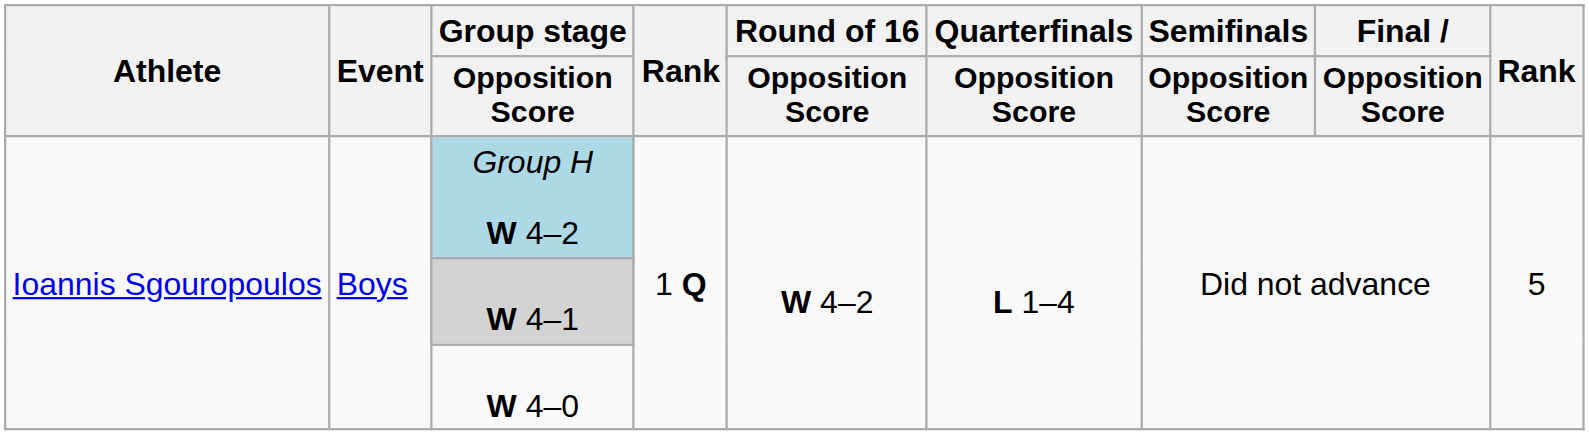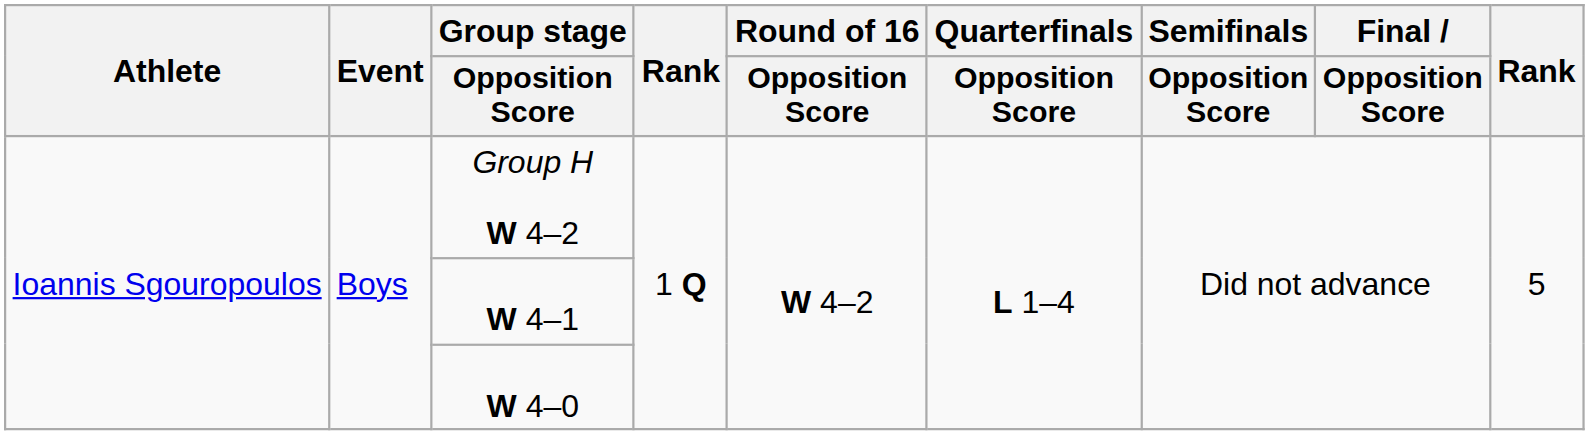(533, 198) lightblue background -> (533, 198) no background
(533, 319) lightgrey background -> (533, 319) no background
